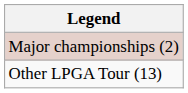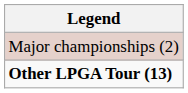(85, 74) normal -> (90, 74) bold
